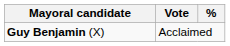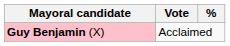(56, 32) no background -> (56, 32) pink background
